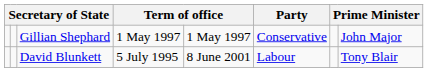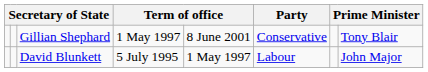(219, 36) 1 May 1997 -> (219, 36) 8 June 2001
(371, 36) John Major -> (369, 36) Tony Blair
(219, 57) 8 June 2001 -> (219, 57) 1 May 1997
(369, 57) Tony Blair -> (371, 57) John Major
